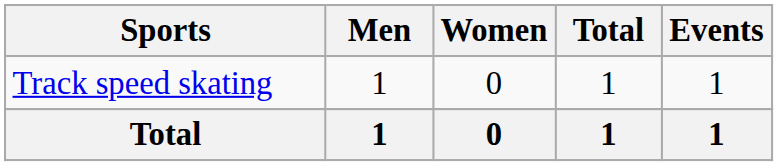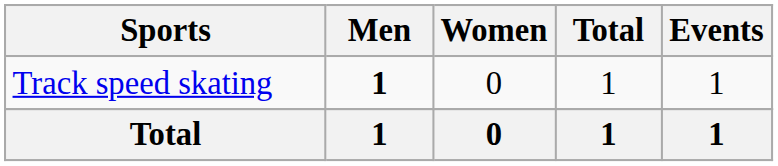(379, 82) normal -> (379, 82) bold
